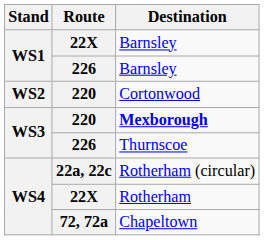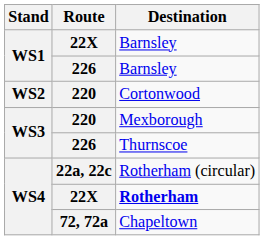(164, 119) bold -> (161, 119) normal
(155, 196) normal -> (159, 196) bold
